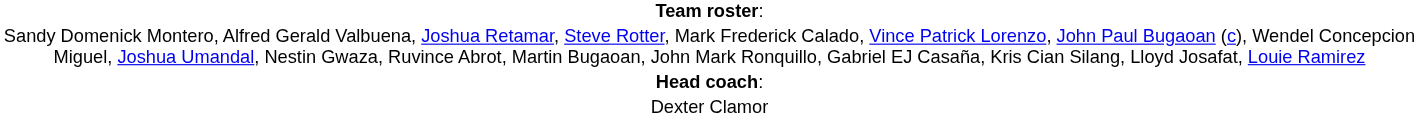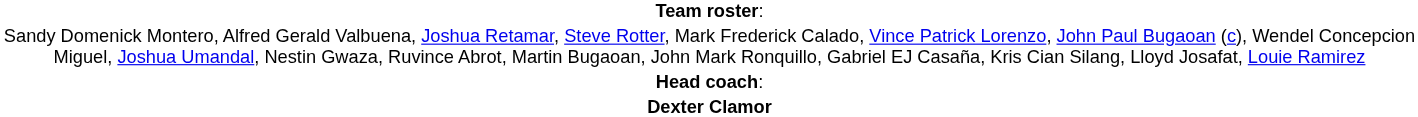(709, 107) normal -> (709, 107) bold
